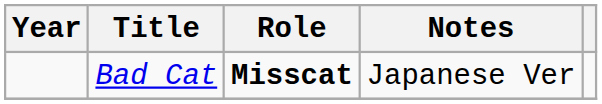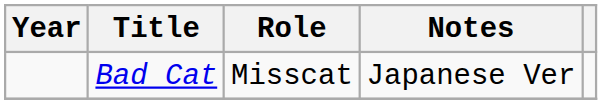(292, 76) bold -> (292, 76) normal
